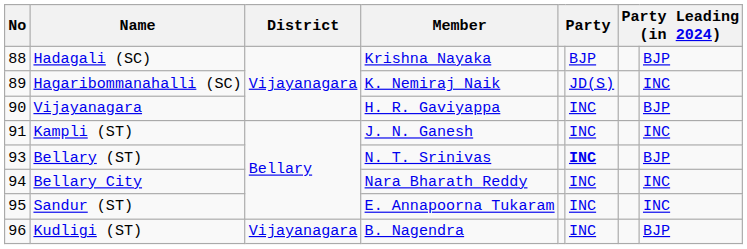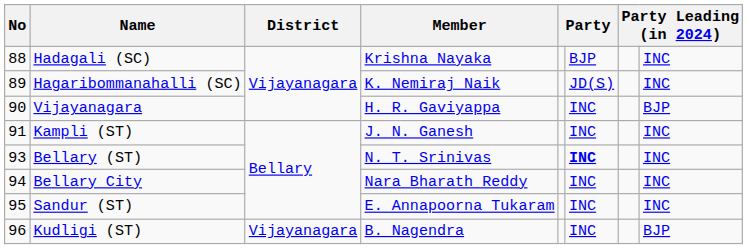(657, 59) BJP -> (657, 59) INC
(657, 157) BJP -> (657, 157) INC
